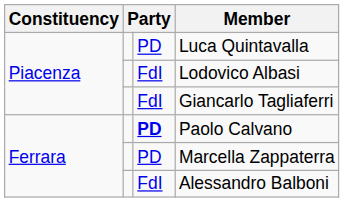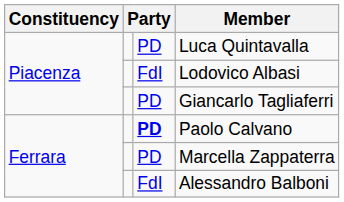(150, 101) FdI -> (149, 101) PD
